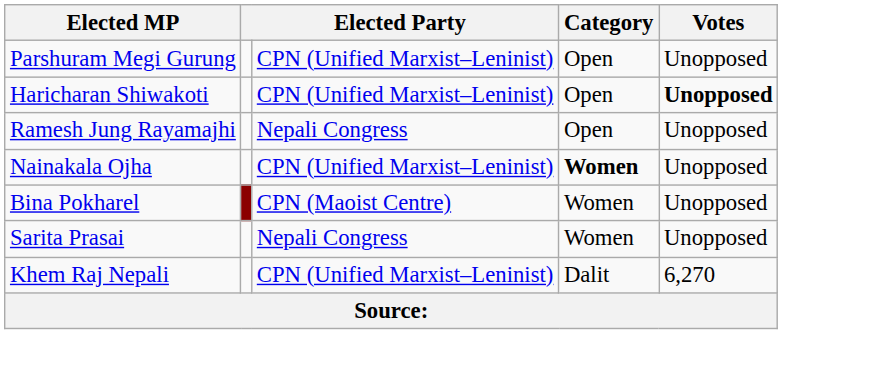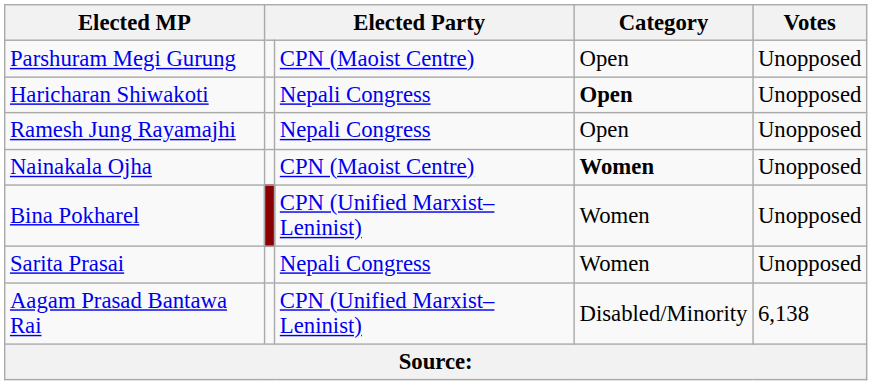(405, 58) CPN (Unified Marxist–Leninist) -> (377, 58) CPN (Maoist Centre)
(405, 94) CPN (Unified Marxist–Leninist) -> (355, 94) Nepali Congress
(588, 94) normal -> (606, 94) bold
(718, 94) bold -> (810, 94) normal
(405, 166) CPN (Unified Marxist–Leninist) -> (377, 166) CPN (Maoist Centre)
(354, 202) CPN (Maoist Centre) -> (387, 215) CPN (Unified Marxist–Leninist)
- row: (89, 274)
+ row: (118, 313)
